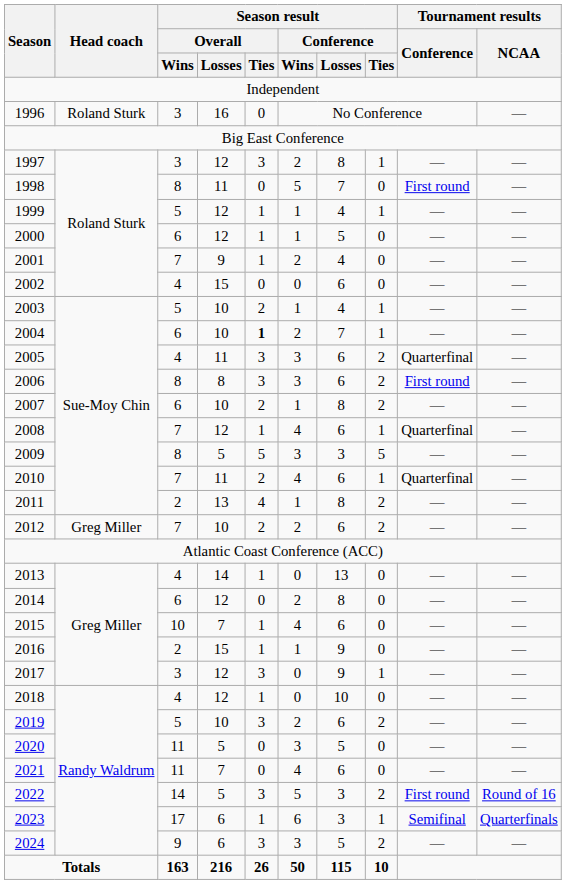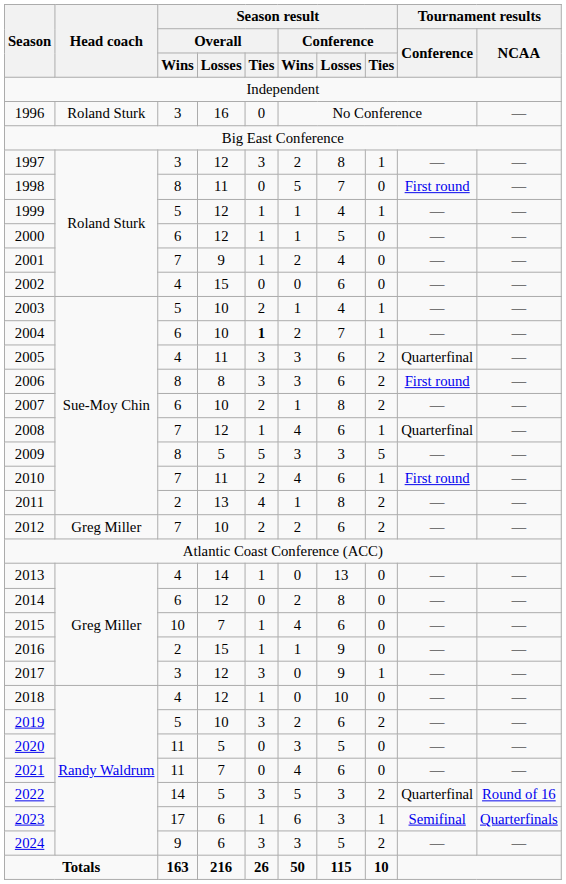(437, 478) Quarterfinal -> (437, 478) First round
(437, 794) First round -> (437, 794) Quarterfinal
